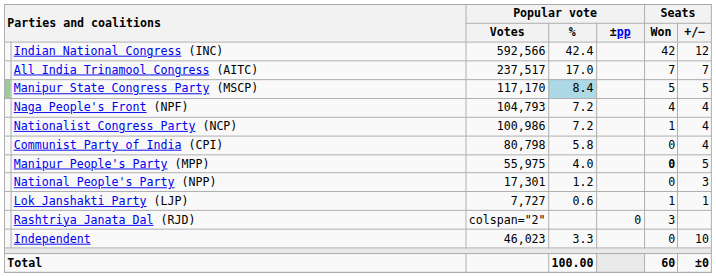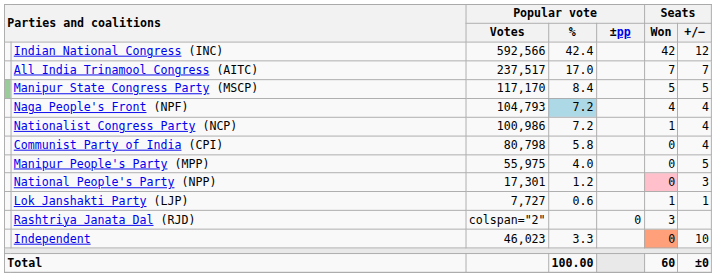(583, 89) lightblue background -> (583, 89) no background
(583, 108) no background -> (583, 108) lightblue background
(672, 164) bold -> (672, 164) normal
(672, 183) no background -> (672, 183) pink background
(672, 239) no background -> (672, 239) lightsalmon background
